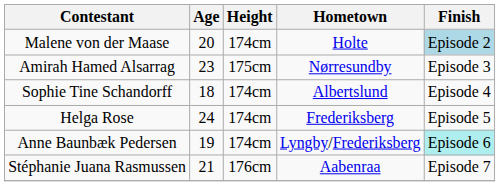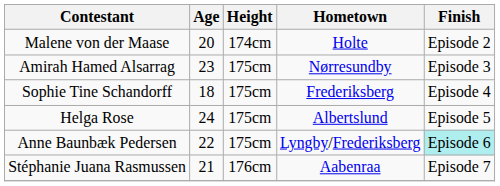(459, 42) lightblue background -> (459, 42) no background
(250, 92) 174cm -> (250, 92) 175cm
(350, 92) Albertslund -> (350, 92) Frederiksberg
(250, 117) 174cm -> (250, 117) 175cm
(350, 117) Frederiksberg -> (350, 117) Albertslund
(206, 142) 19 -> (206, 142) 22
(250, 142) 174cm -> (250, 142) 175cm
